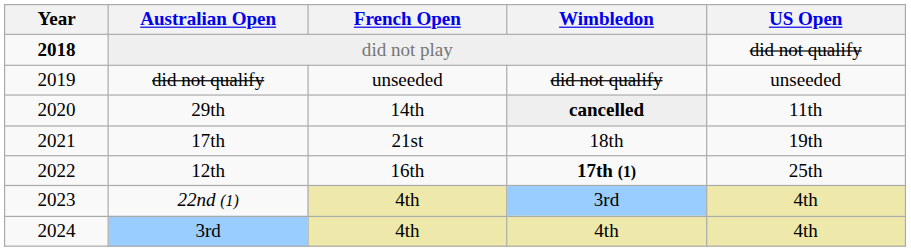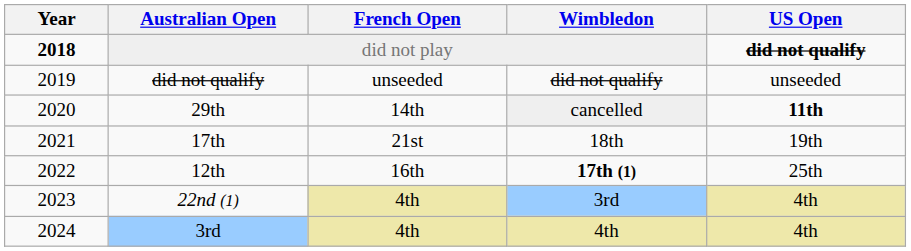(806, 49) normal -> (806, 49) bold
(607, 110) bold -> (607, 110) normal
(806, 110) normal -> (806, 110) bold
